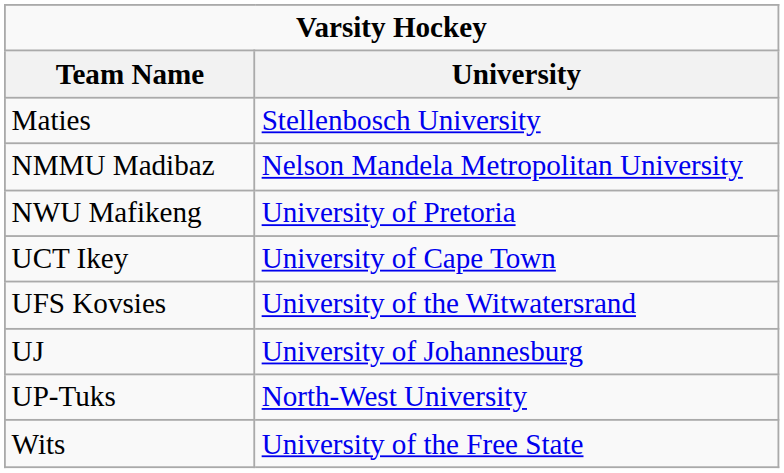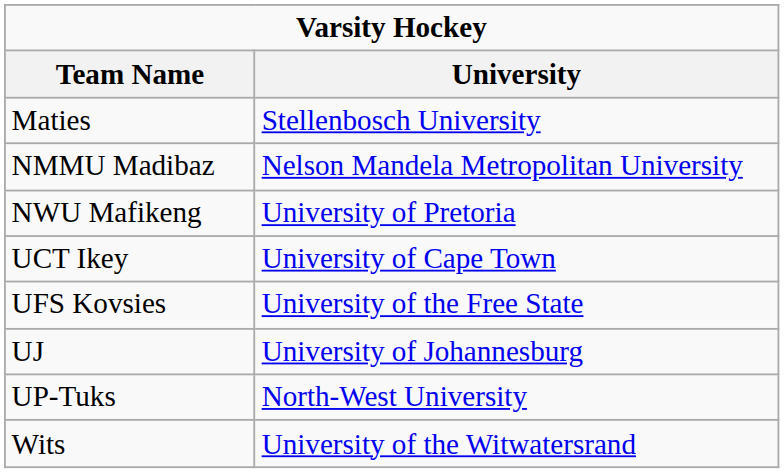(449, 304) University of the Witwatersrand -> (423, 304) University of the Free State
(423, 443) University of the Free State -> (449, 443) University of the Witwatersrand
